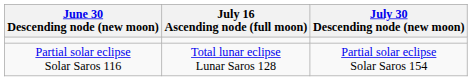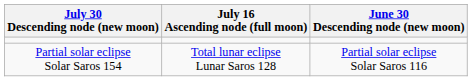columns swapped: (83, 20) <-> (389, 20)
